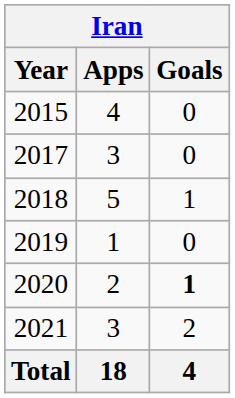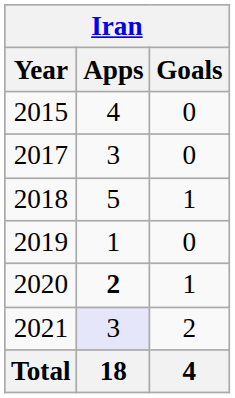(113, 284) normal -> (113, 284) bold
(189, 284) bold -> (189, 284) normal
(113, 328) no background -> (113, 328) lavender background
